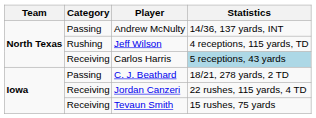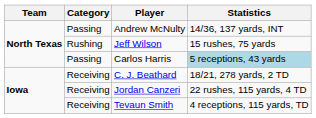(249, 43) 4 receptions, 115 yards, TD -> (233, 43) 15 rushes, 75 yards
(88, 59) Receiving -> (84, 59) Passing
(84, 74) Passing -> (88, 74) Receiving
(233, 105) 15 rushes, 75 yards -> (249, 105) 4 receptions, 115 yards, TD
